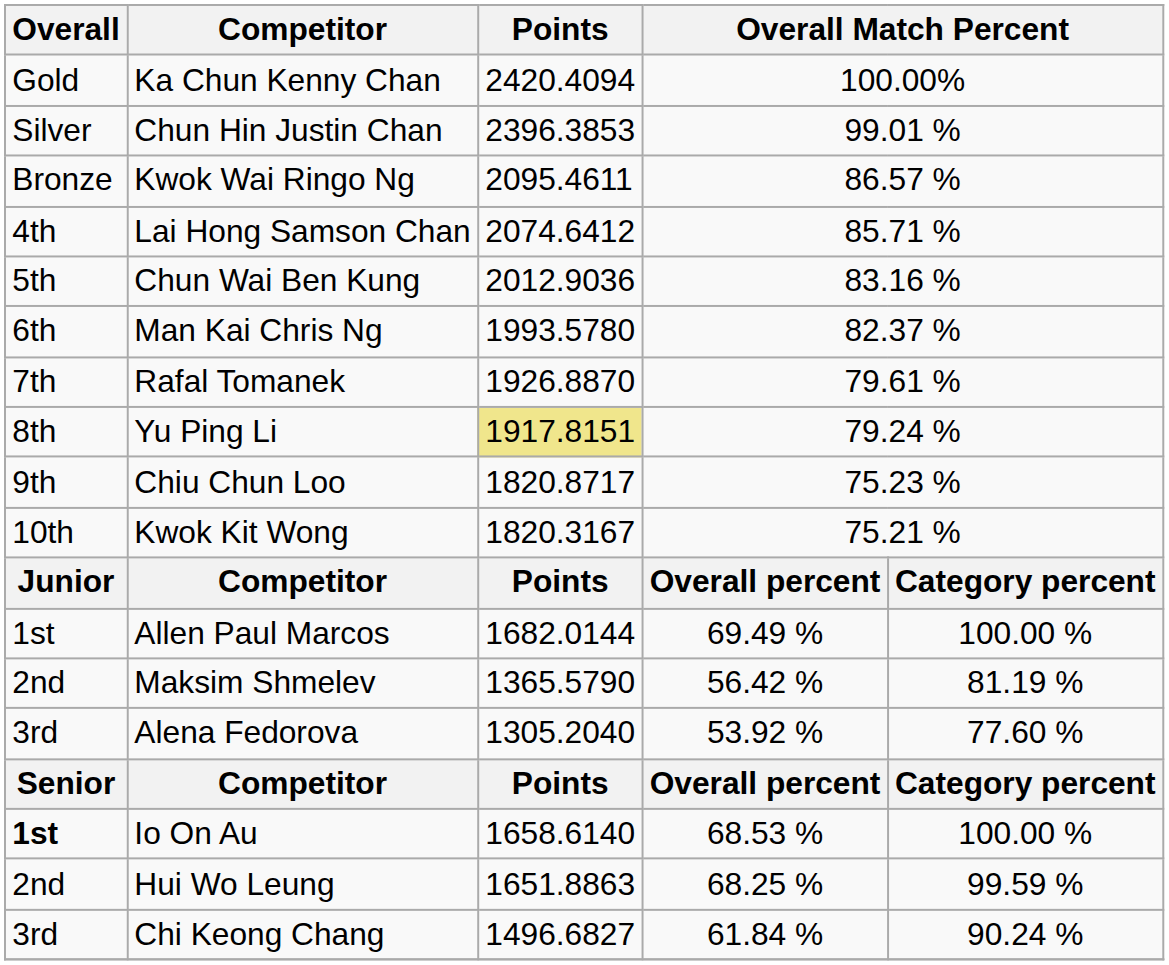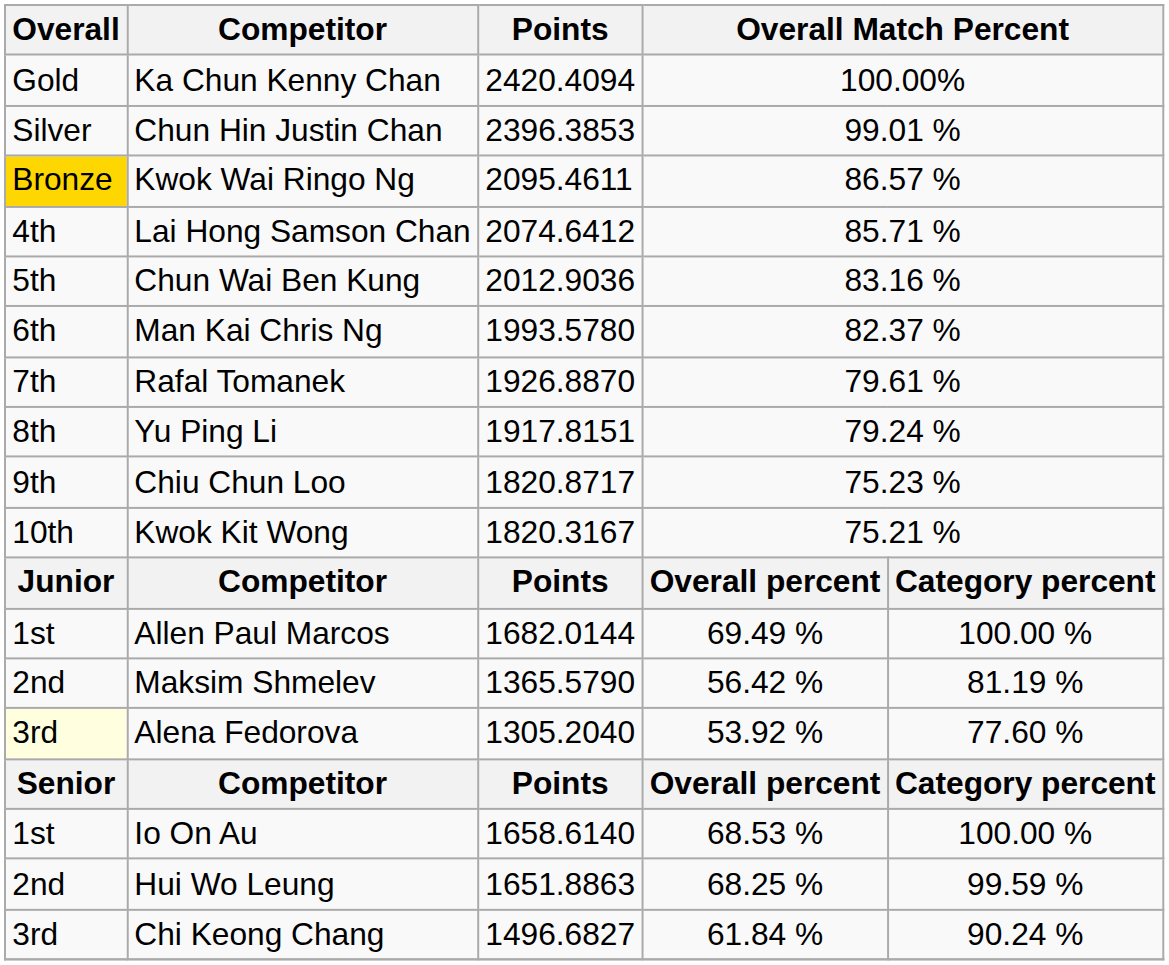(62, 180) no background -> (62, 180) gold background
(560, 431) khaki background -> (560, 431) no background
(35, 733) no background -> (35, 733) lightyellow background
(35, 833) bold -> (33, 833) normal
